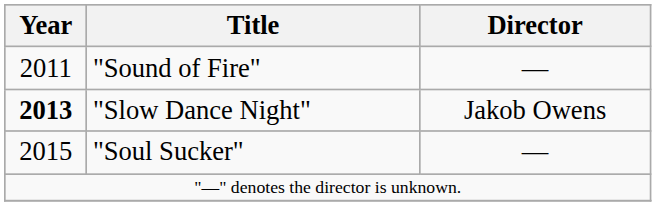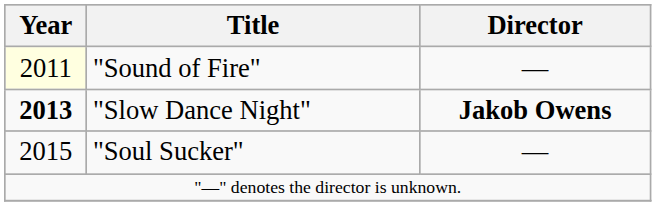(46, 67) no background -> (46, 67) lightyellow background
(535, 109) normal -> (535, 109) bold
